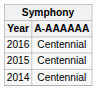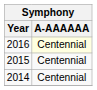(62, 45) no background -> (62, 45) lightyellow background
